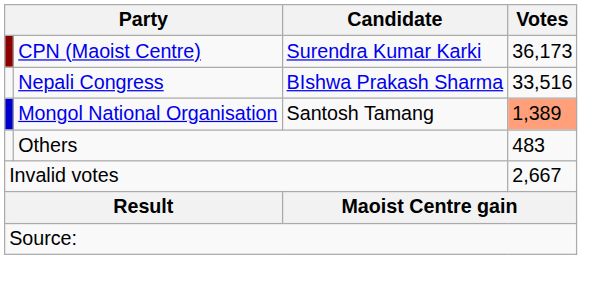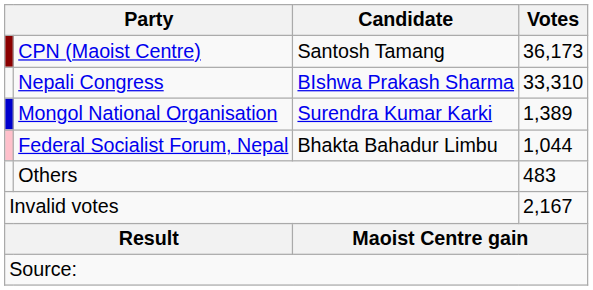(384, 51) Surendra Kumar Karki -> (371, 51) Santosh Tamang
(542, 82) 33,516 -> (553, 82) 33,310
(360, 113) Santosh Tamang -> (395, 113) Surendra Kumar Karki
(537, 113) lightsalmon background -> (548, 113) no background
+ row: (153, 144)
(537, 176) 2,667 -> (548, 207) 2,167
